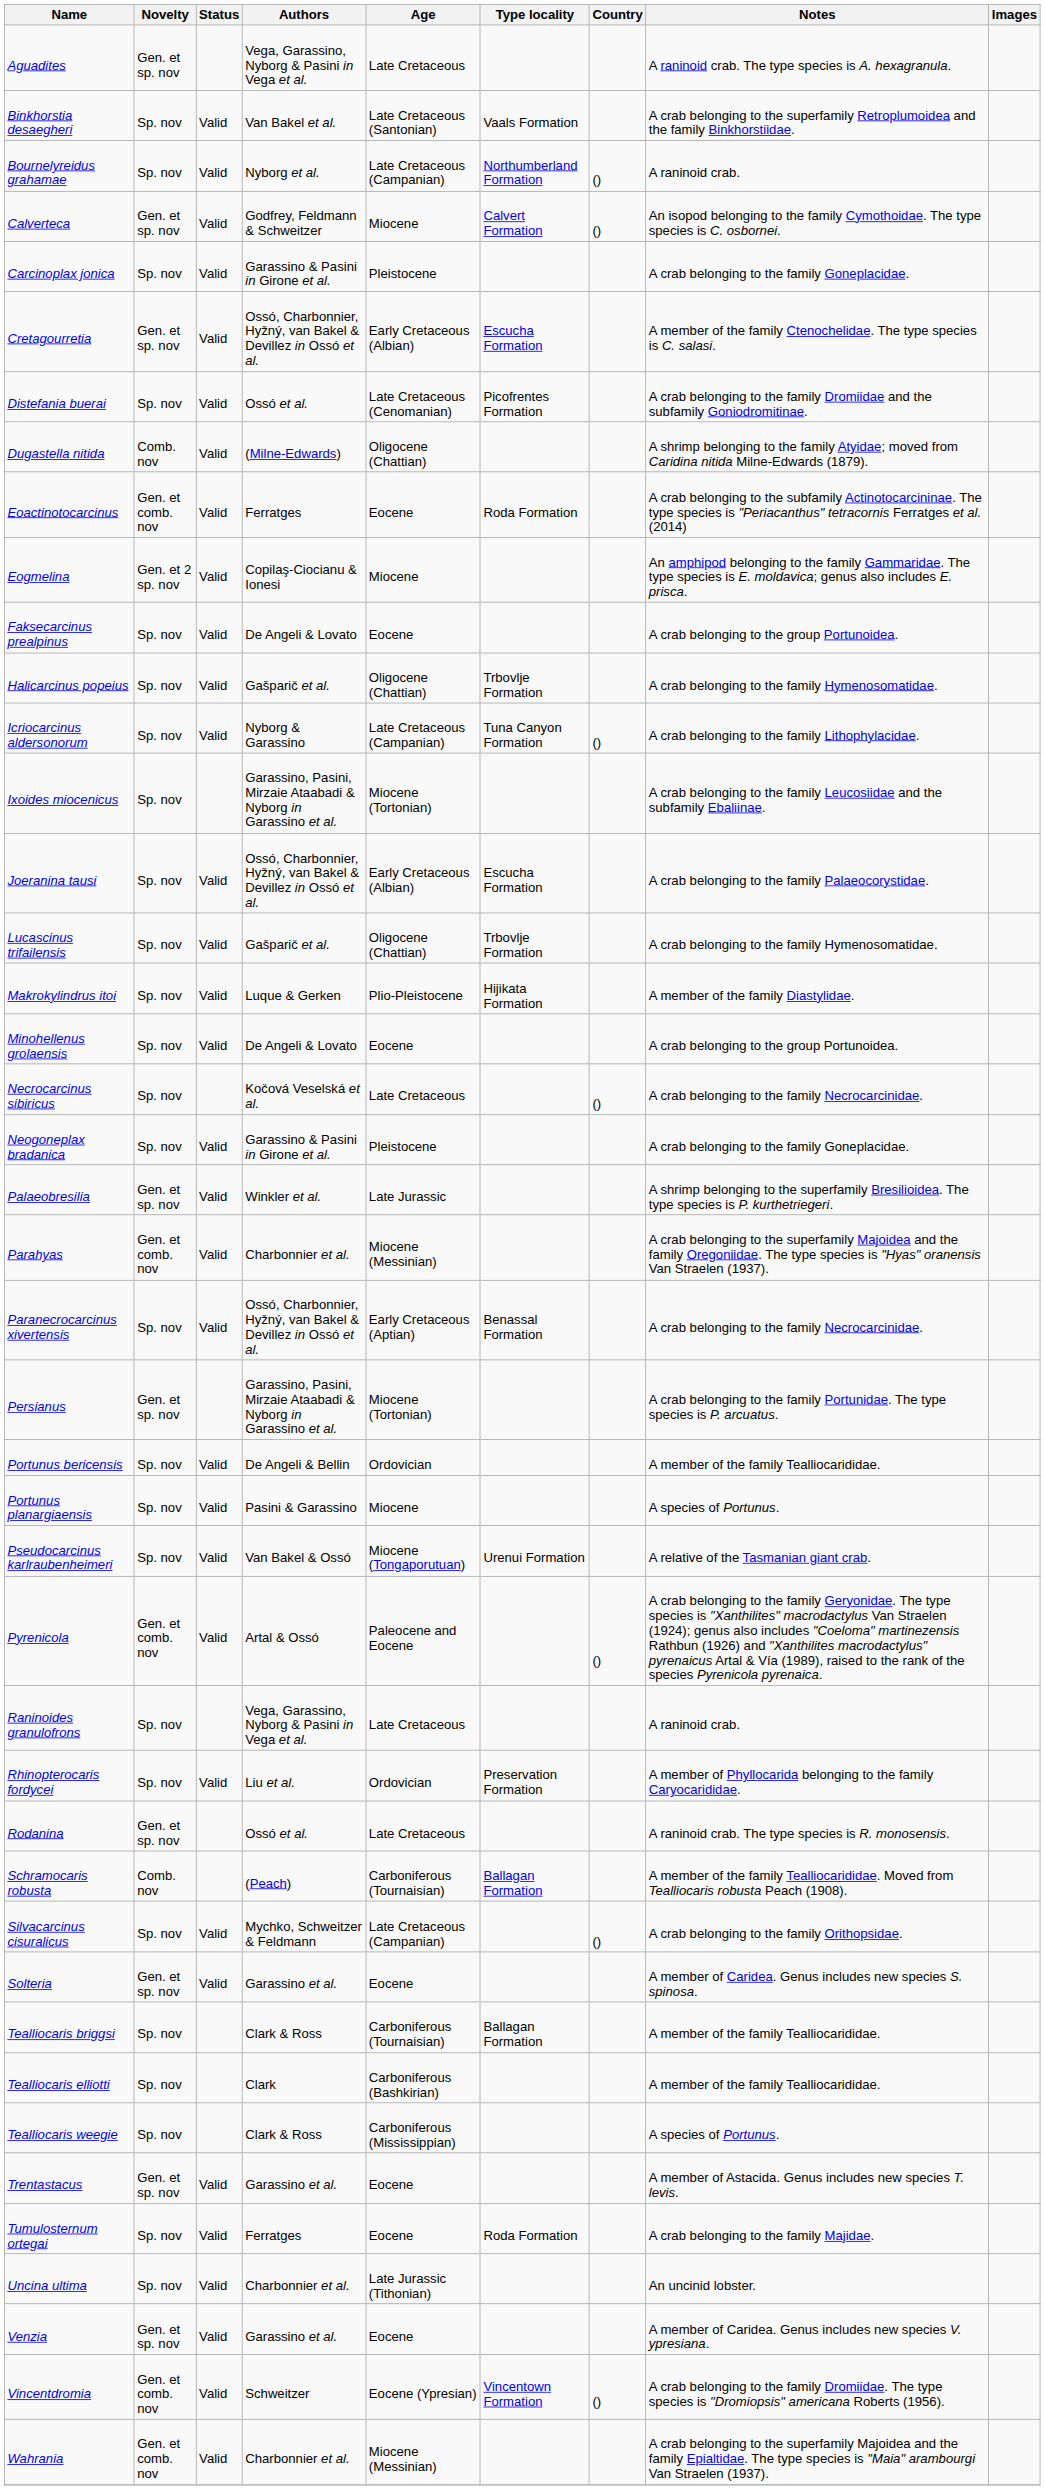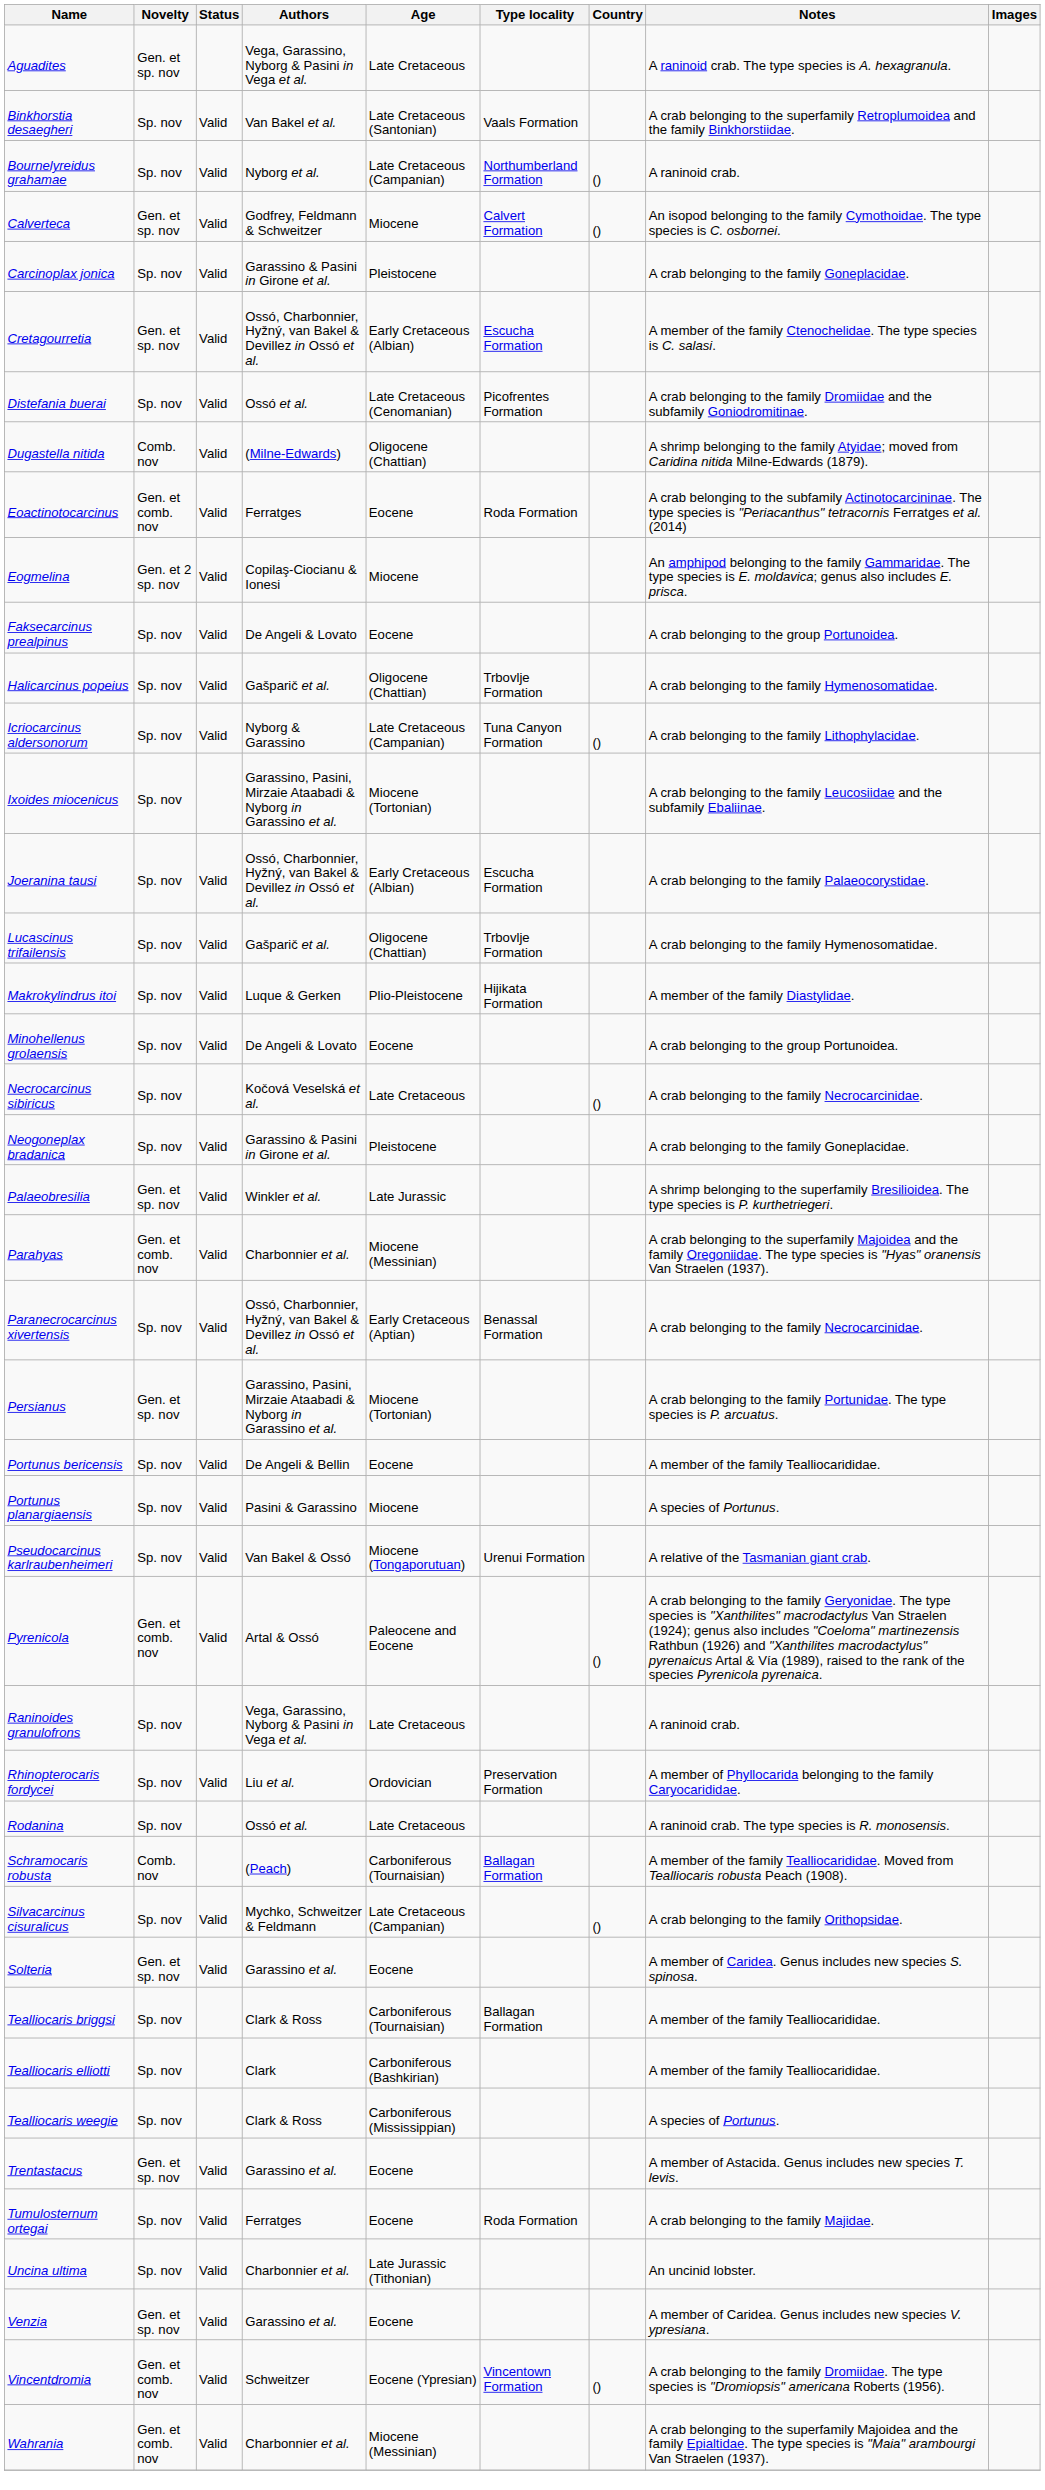(400, 1464) Ordovician -> (391, 1464) Eocene
(159, 1833) Gen. et sp. nov -> (159, 1825) Sp. nov
